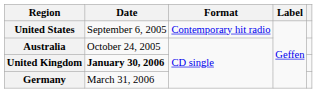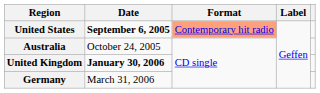(127, 29) normal -> (128, 29) bold
(221, 29) no background -> (224, 29) lightsalmon background
